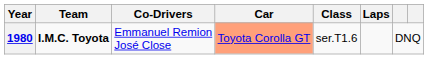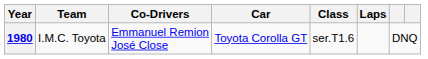(74, 38) bold -> (72, 38) normal
(264, 38) lightsalmon background -> (261, 38) no background
